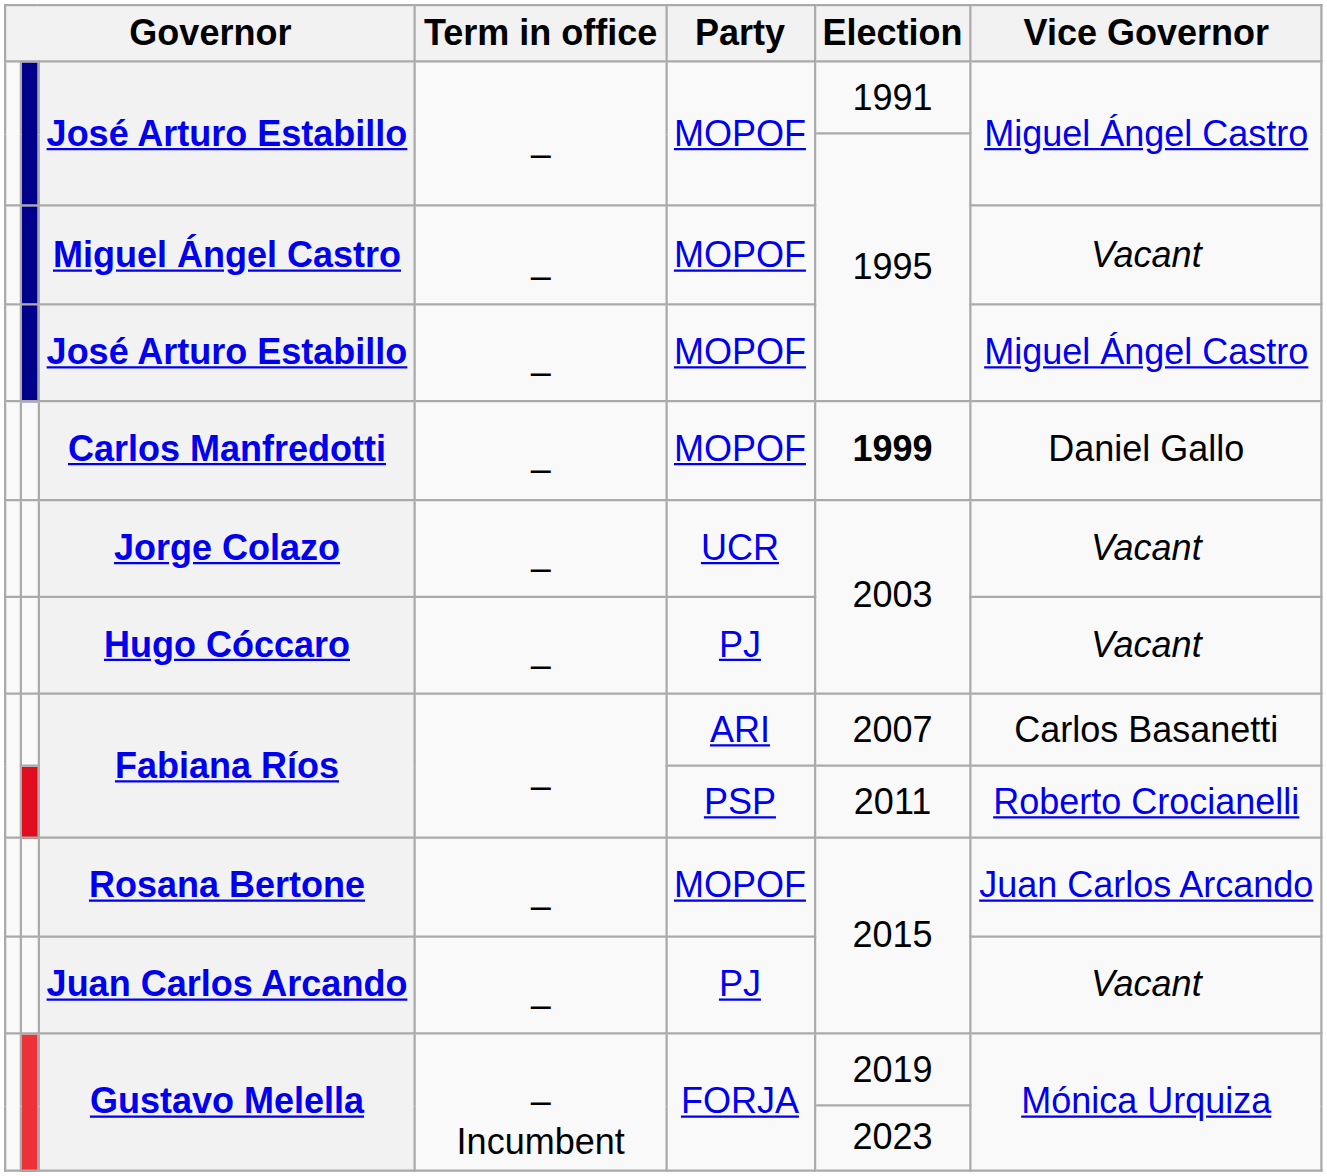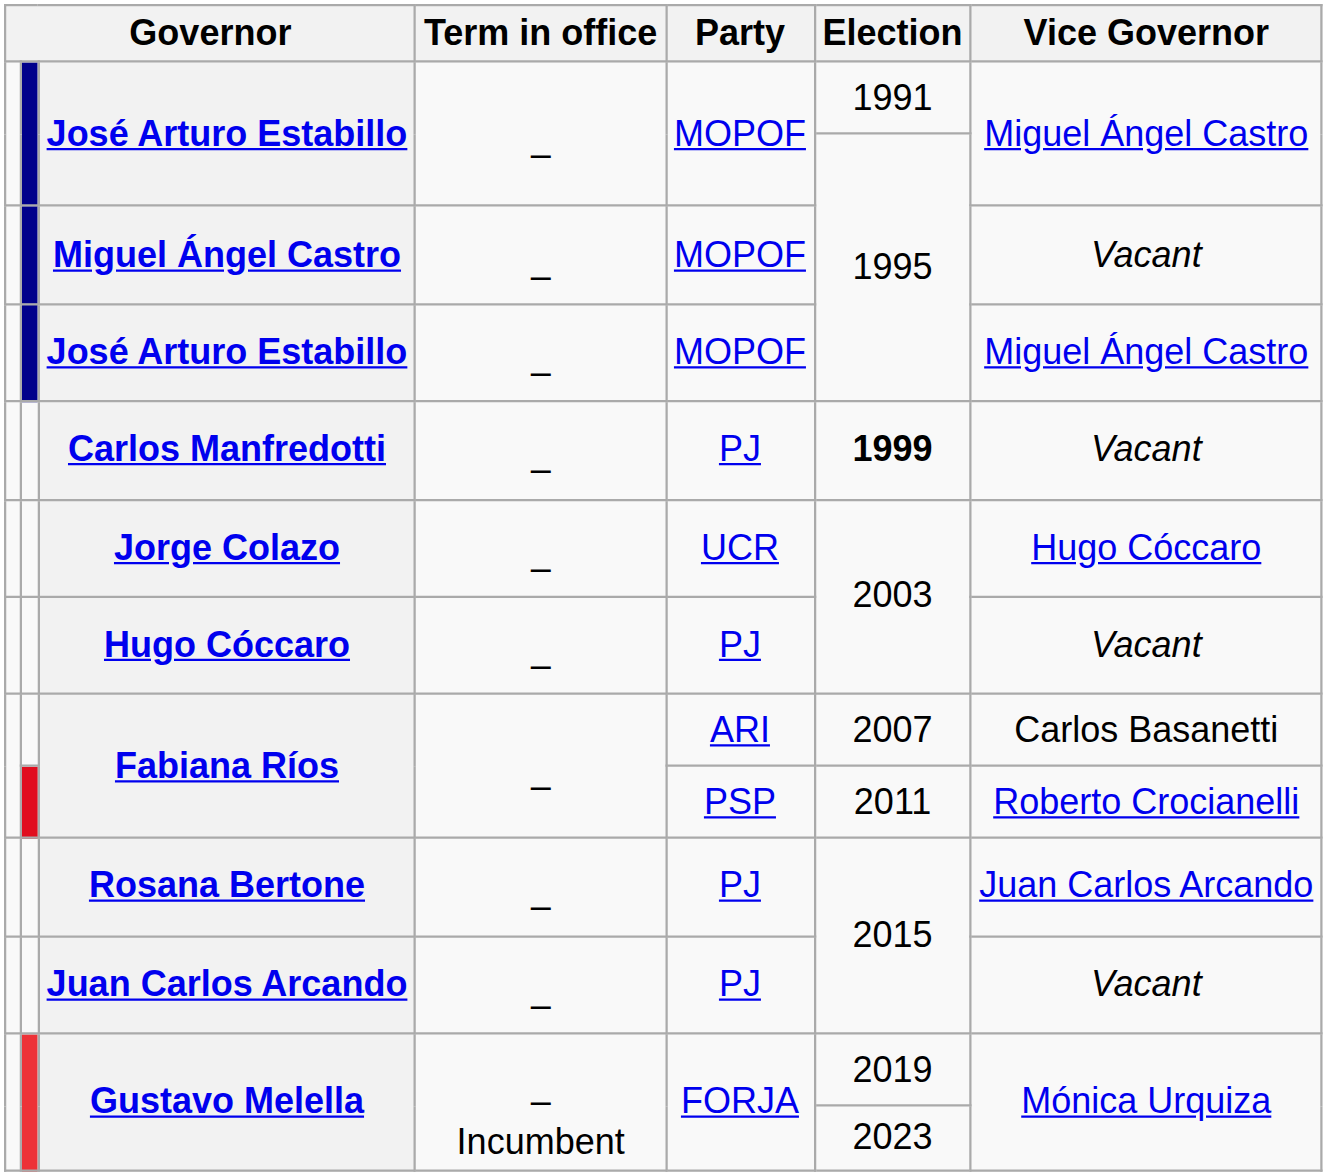(740, 449) MOPOF -> (740, 449) PJ
(1146, 449) Daniel Gallo -> (1146, 449) Vacant
(1146, 547) Vacant -> (1146, 547) Hugo Cóccaro
(740, 886) MOPOF -> (740, 886) PJ
